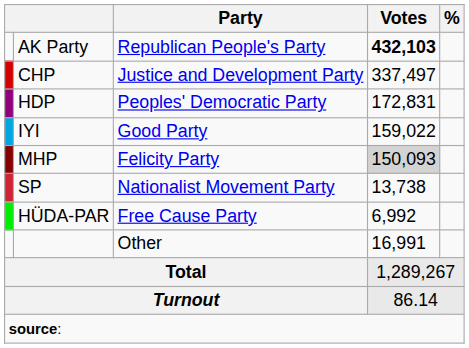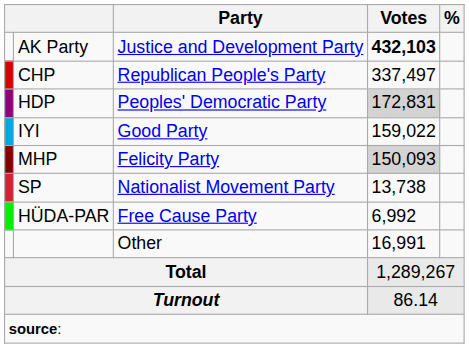(221, 46) Republican People's Party -> (240, 46) Justice and Development Party
(240, 74) Justice and Development Party -> (221, 74) Republican People's Party
(404, 103) no background -> (404, 103) lightgrey background
